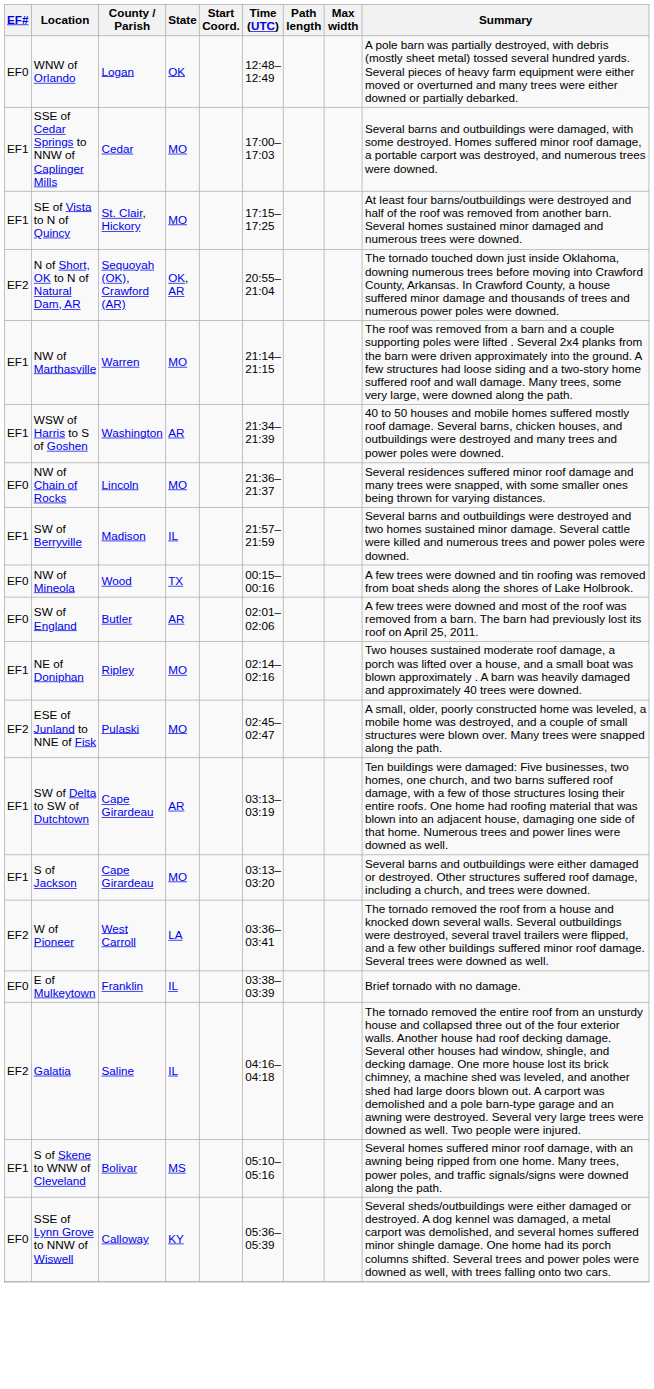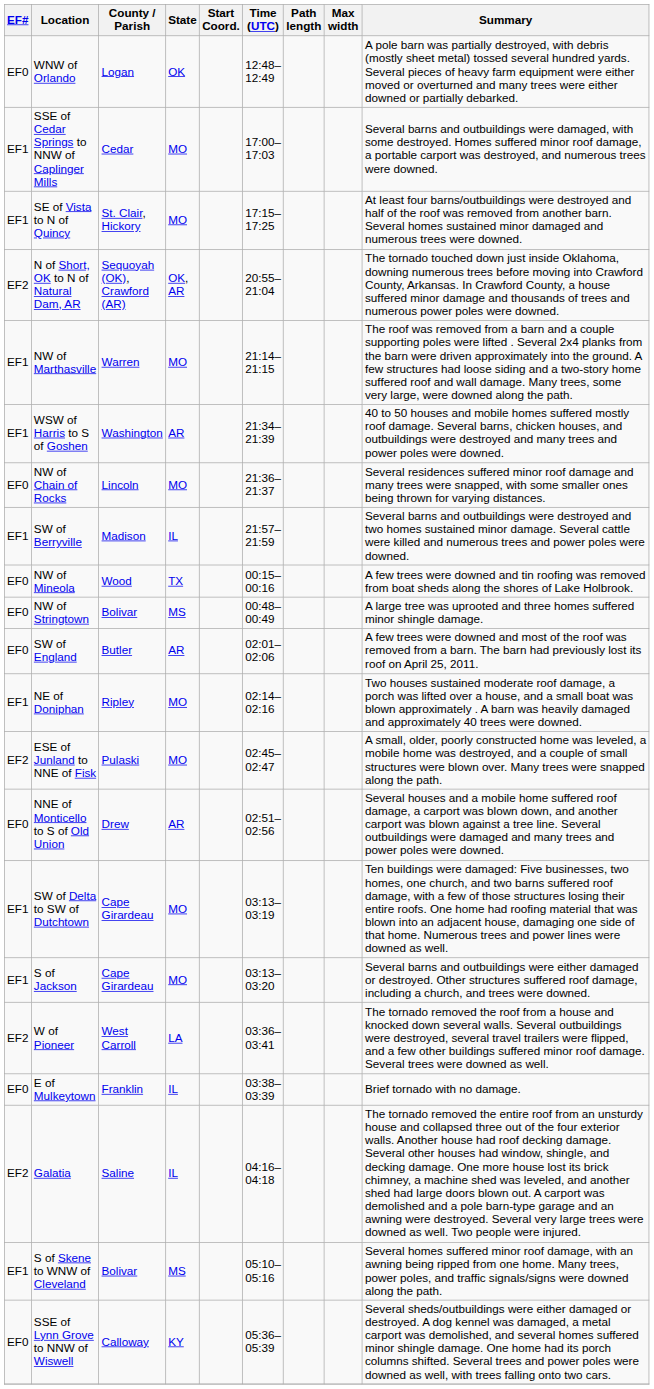+ row: (61, 612)
+ row: (61, 824)
(176, 806) AR -> (178, 909) MO
